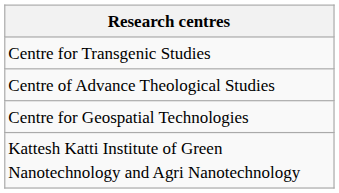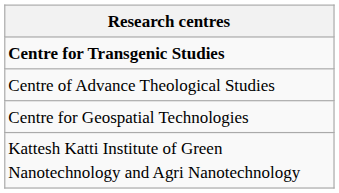(109, 53) normal -> (116, 53) bold
